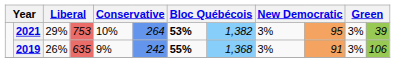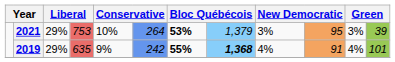(239, 31) 1,382 -> (239, 31) 1,379
(56, 49) 26% -> (56, 49) 29%
(239, 49) normal -> (239, 49) bold
(265, 49) 3% -> (265, 49) 4%
(356, 49) 3% -> (356, 49) 4%
(378, 49) 106 -> (378, 49) 101
